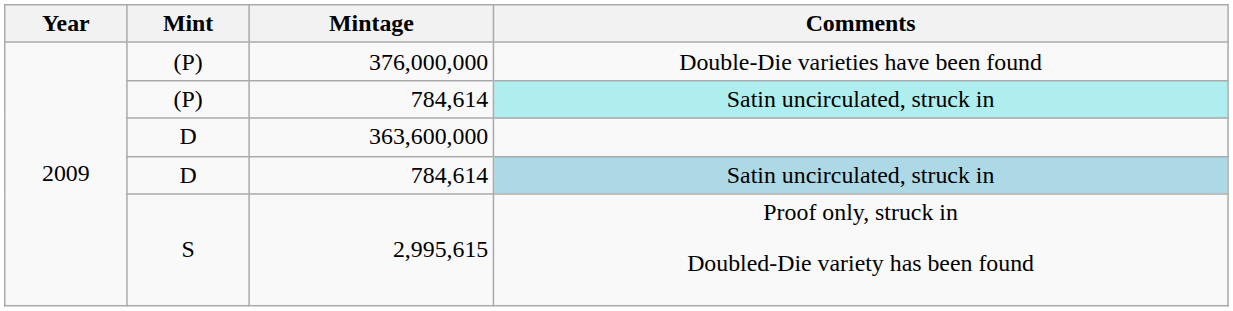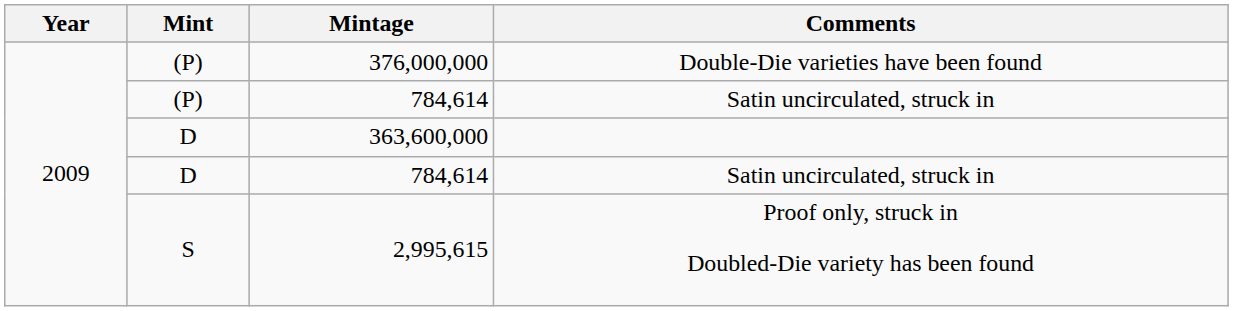(861, 99) paleturquoise background -> (861, 99) no background
(861, 174) lightblue background -> (861, 174) no background
